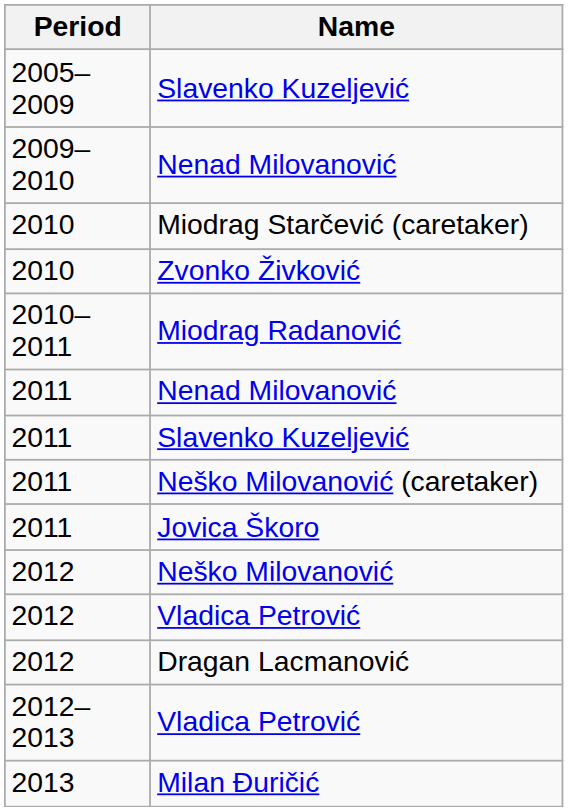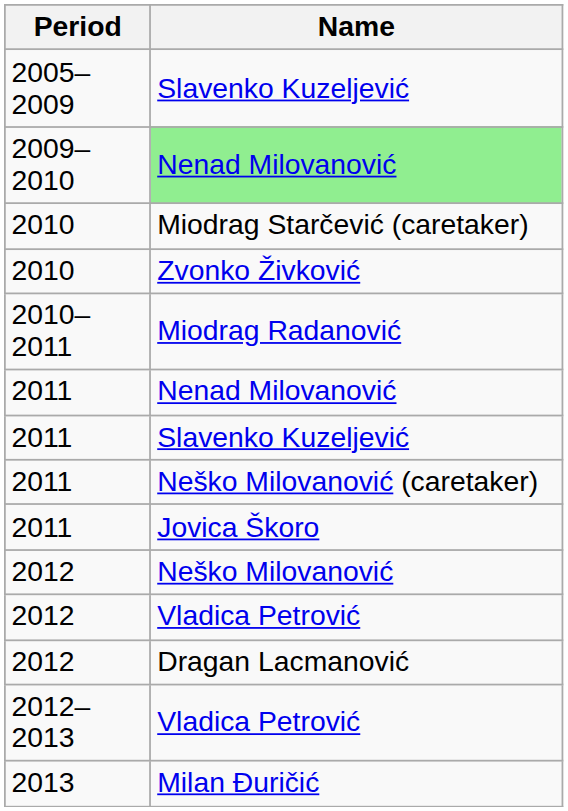(277, 164) no background -> (277, 164) lightgreen background
